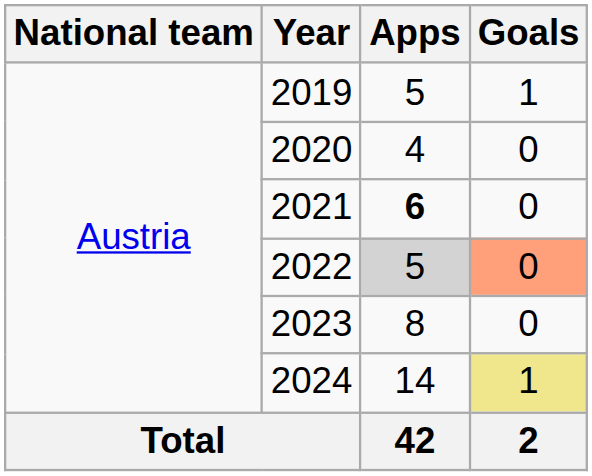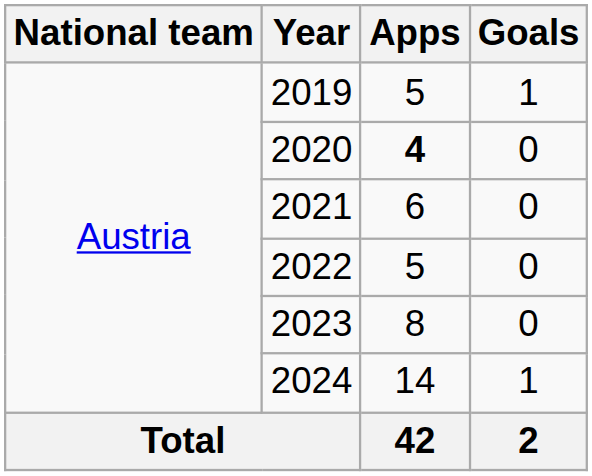(415, 149) normal -> (415, 149) bold
(415, 207) bold -> (415, 207) normal
(415, 265) lightgrey background -> (415, 265) no background
(529, 265) lightsalmon background -> (529, 265) no background
(529, 382) khaki background -> (529, 382) no background
